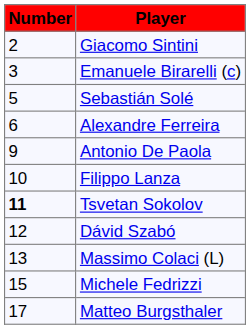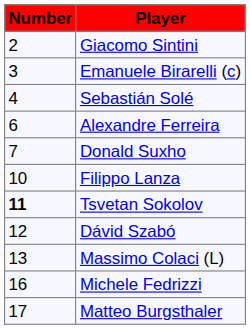(13, 98) 5 -> (13, 98) 4
+ row: (133, 151)
- row: (146, 151)
(18, 284) 15 -> (18, 284) 16
